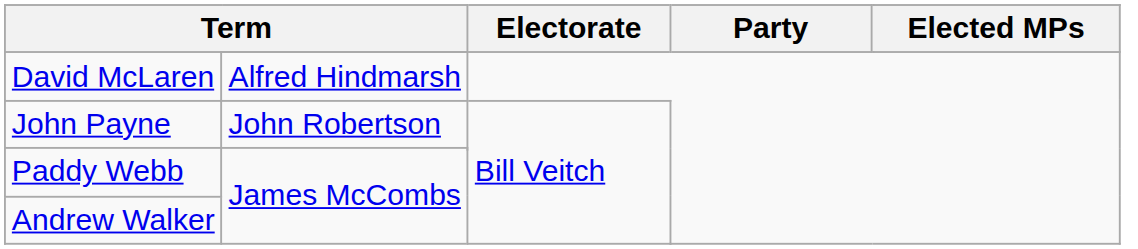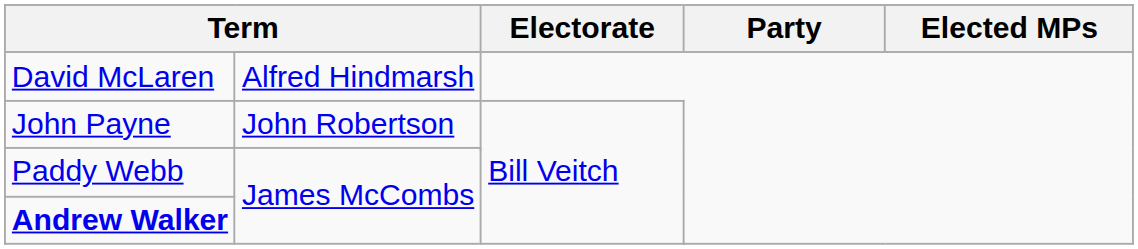(113, 219) normal -> (120, 219) bold
